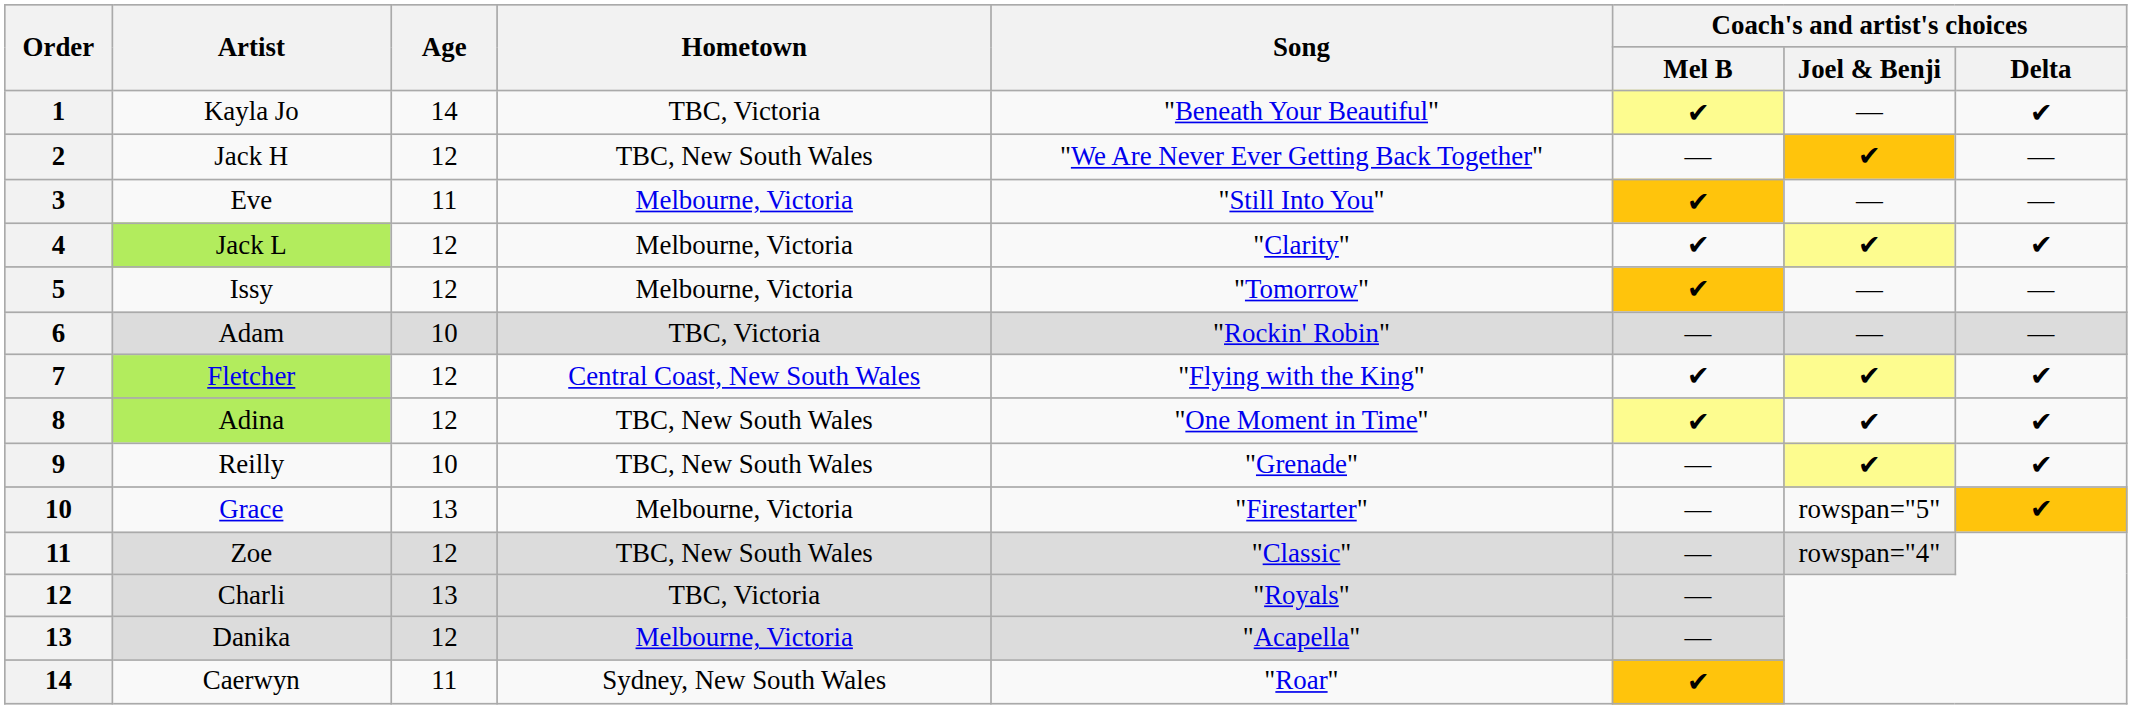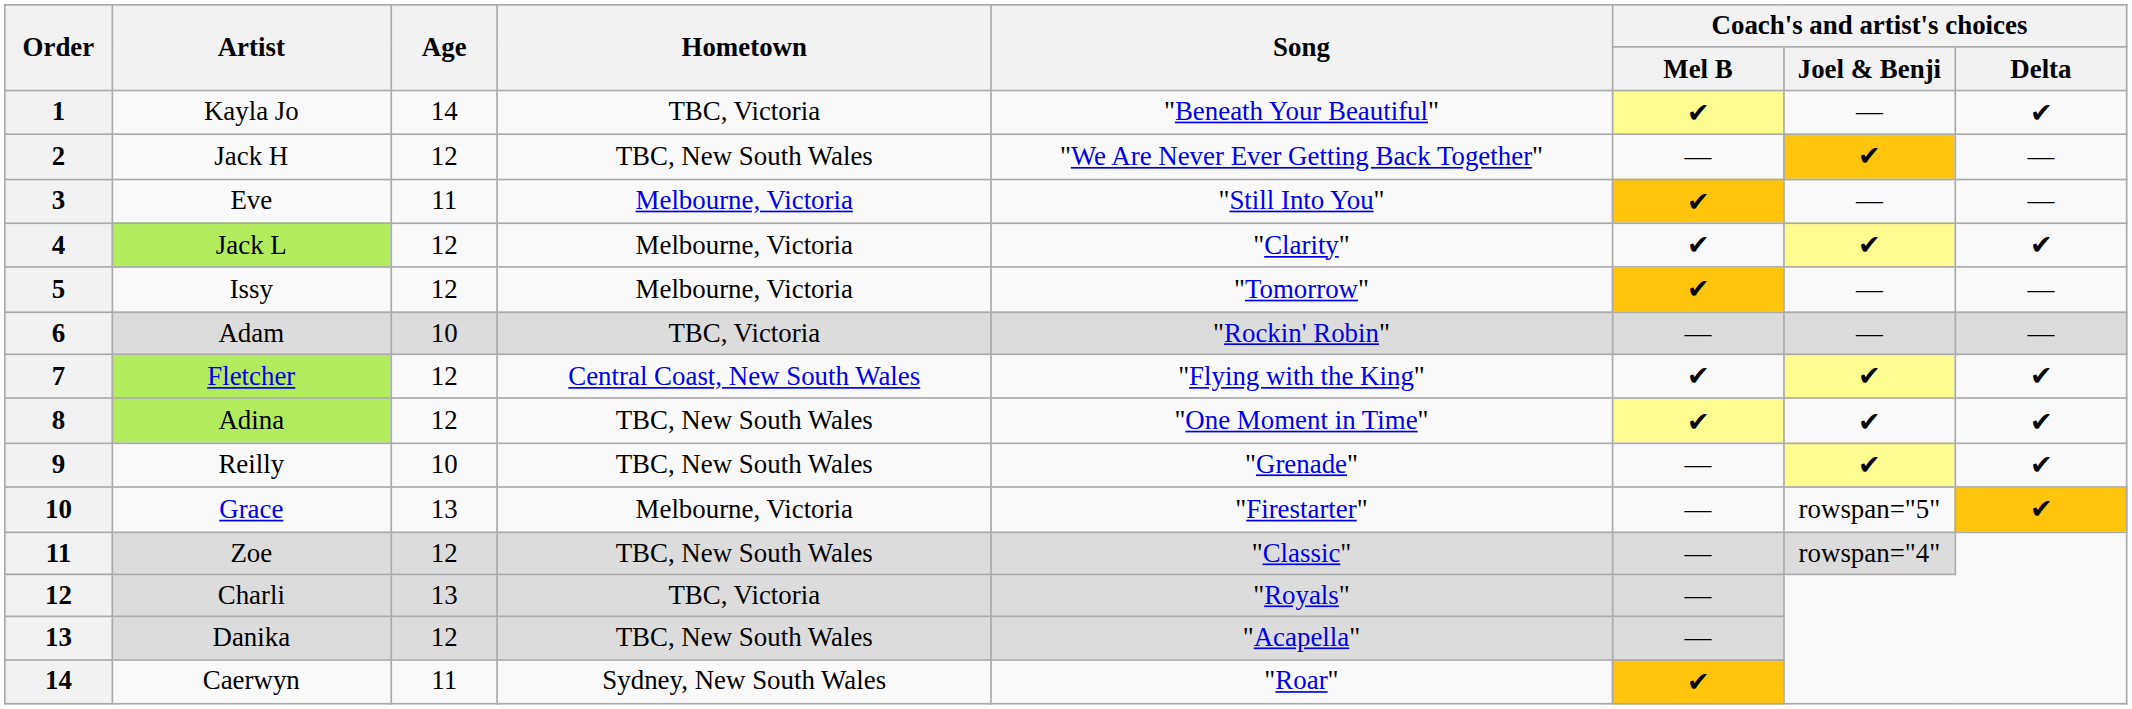(744, 637) Melbourne, Victoria -> (744, 637) TBC, New South Wales
